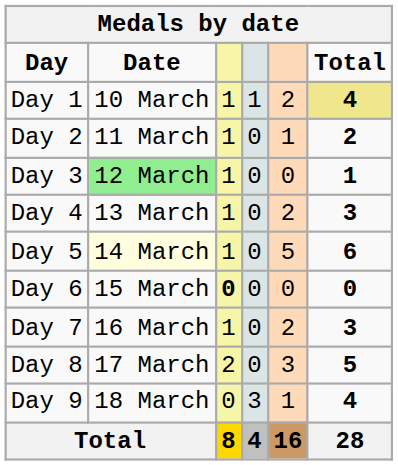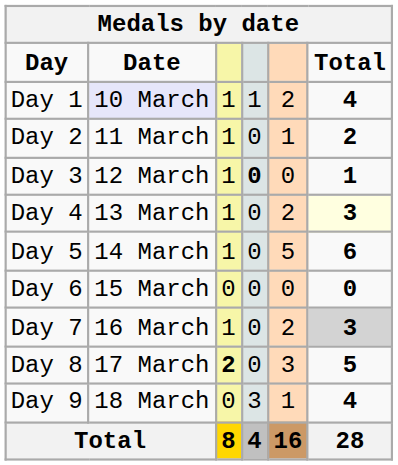(152, 100) no background -> (152, 100) lavender background
(350, 100) khaki background -> (350, 100) no background
(152, 176) lightgreen background -> (152, 176) no background
(255, 176) normal -> (255, 176) bold
(350, 214) no background -> (350, 214) lightyellow background
(152, 252) lightyellow background -> (152, 252) no background
(228, 289) bold -> (228, 289) normal
(350, 327) no background -> (350, 327) lightgrey background
(228, 365) normal -> (228, 365) bold
